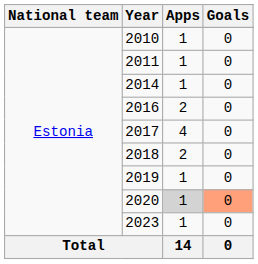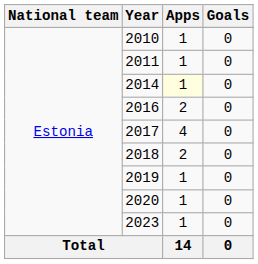(183, 85) no background -> (183, 85) lightyellow background
(183, 201) lightgrey background -> (183, 201) no background
(228, 201) lightsalmon background -> (228, 201) no background
